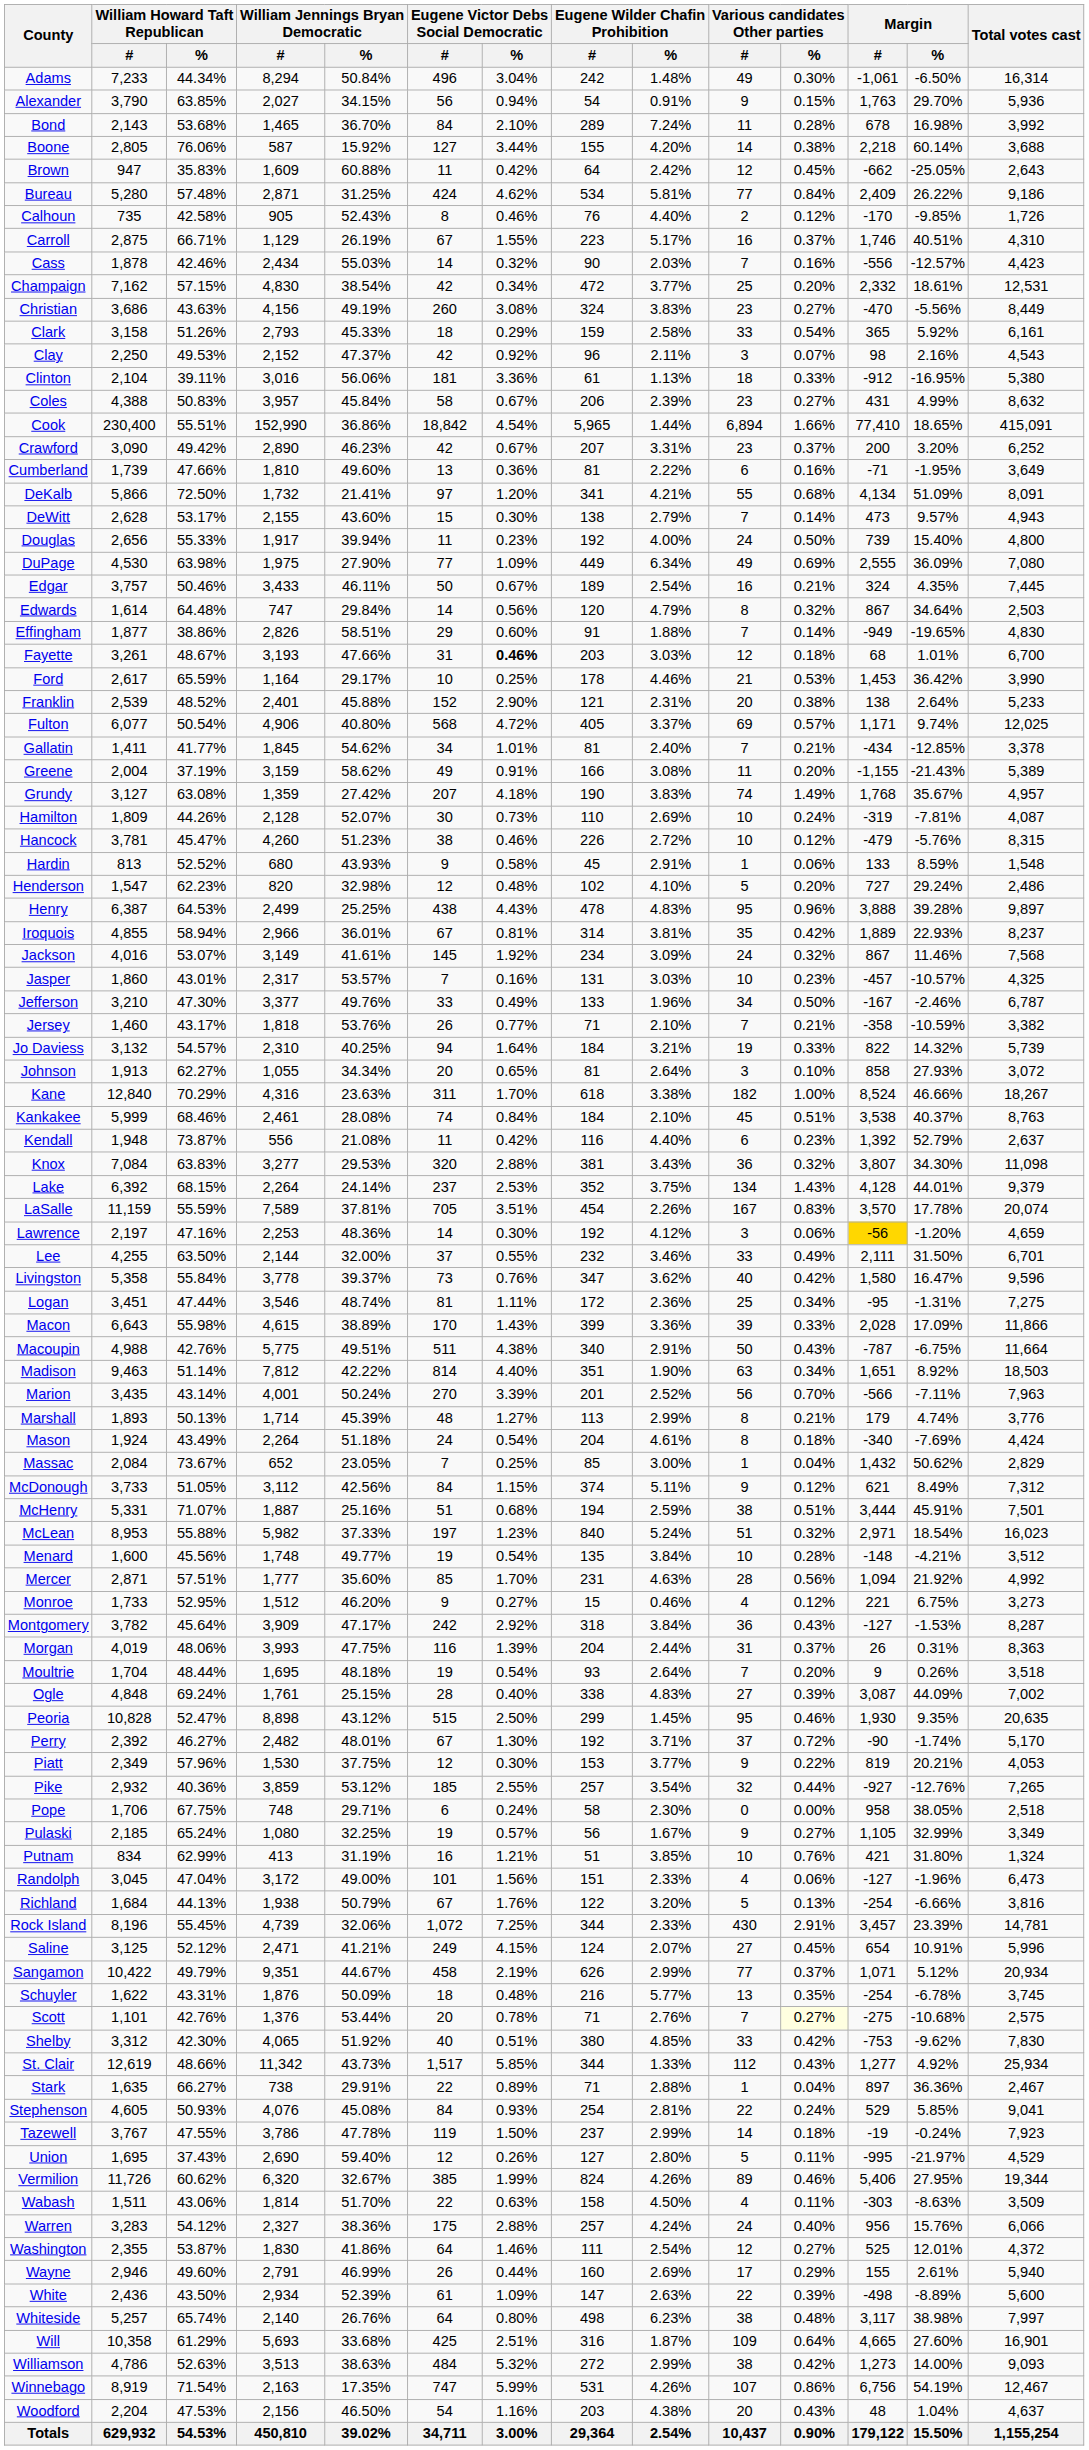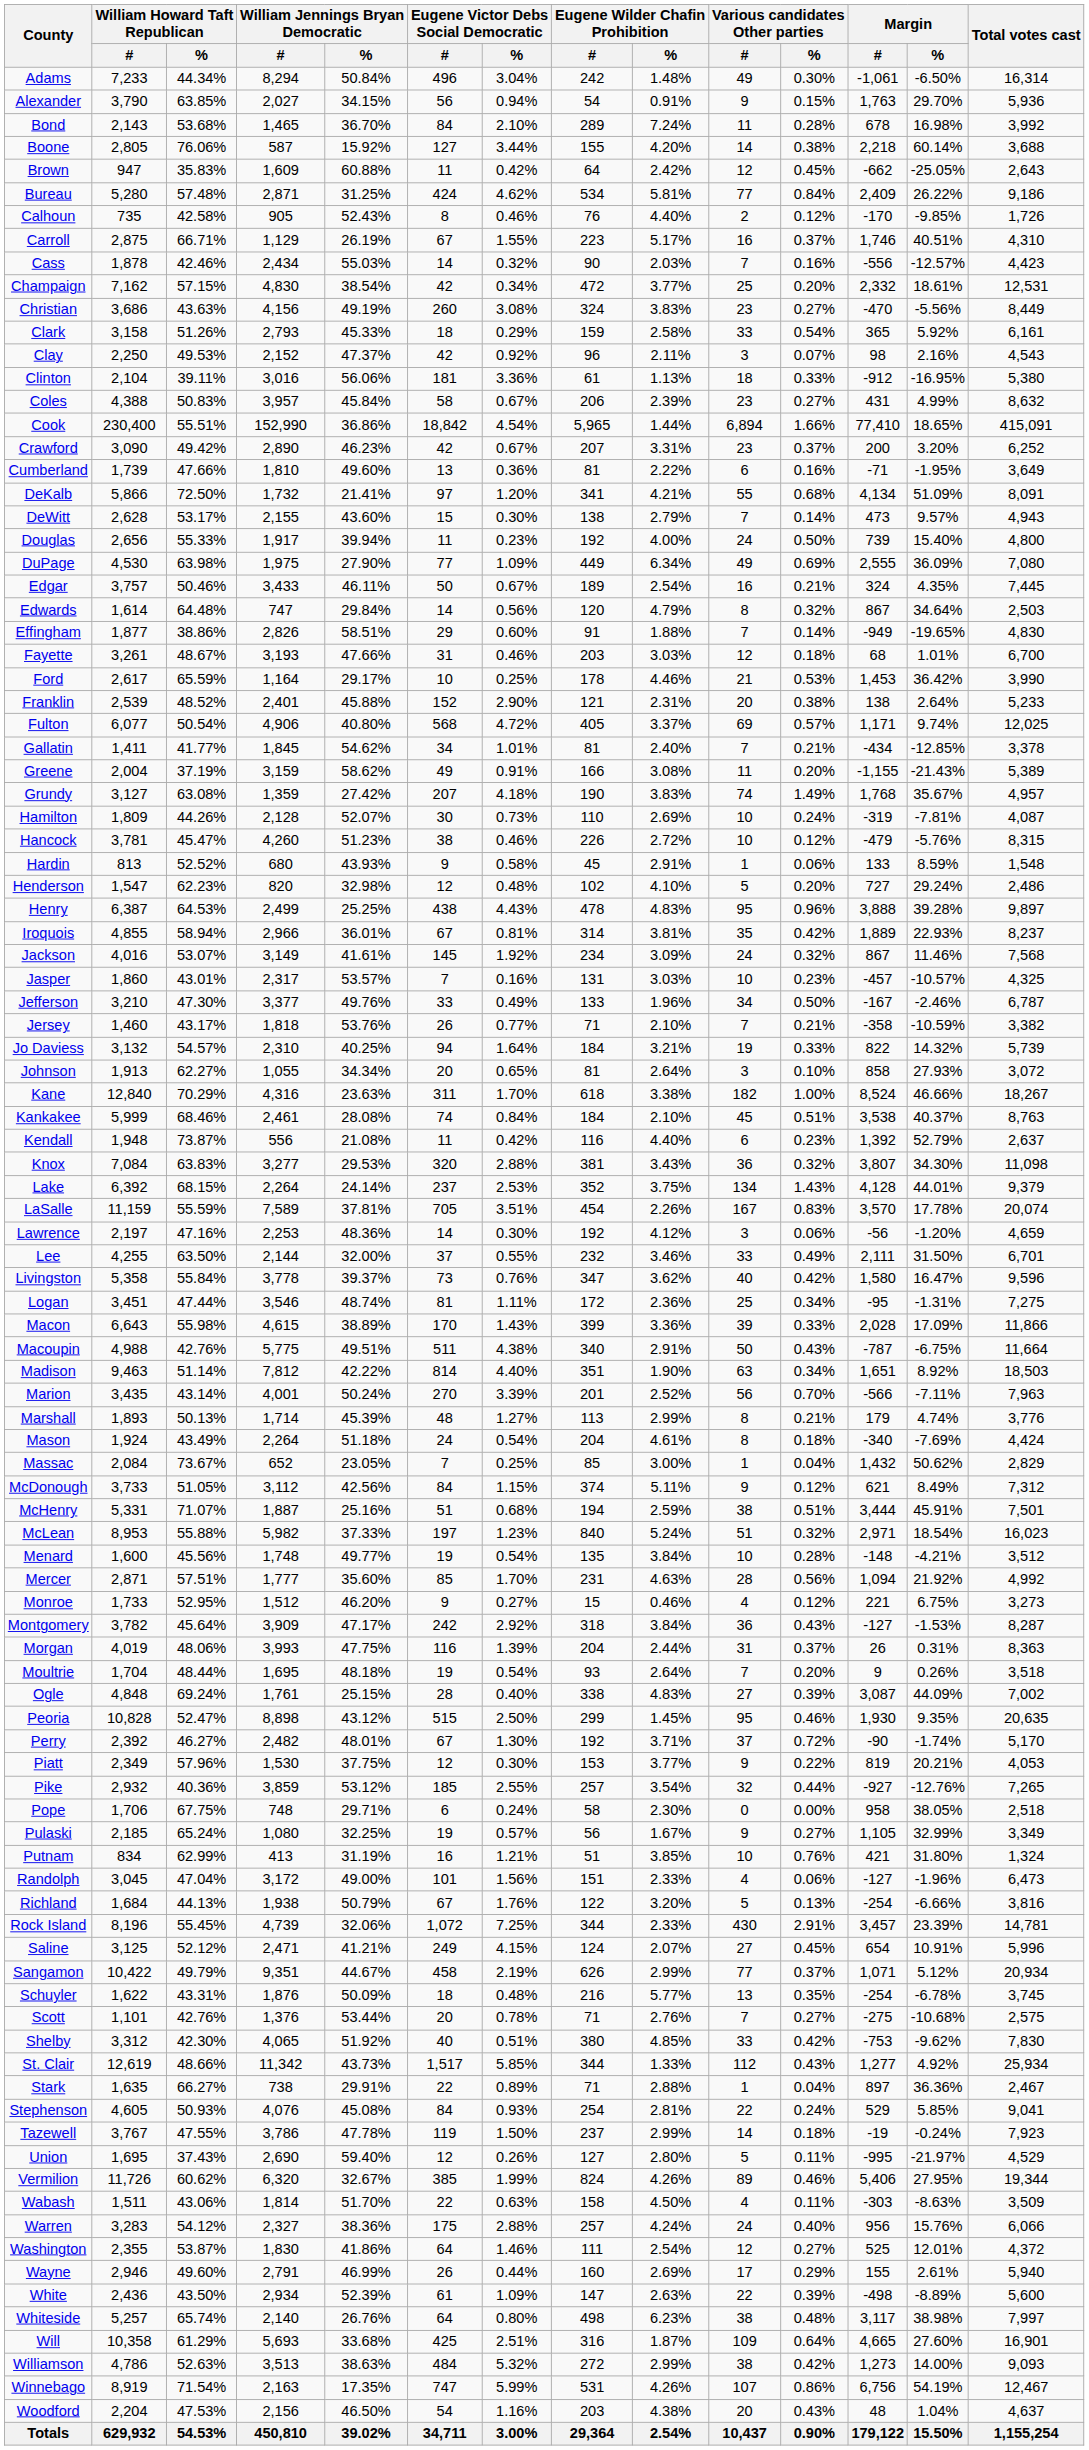(517, 655) bold -> (517, 655) normal
(878, 1233) gold background -> (878, 1233) no background
(814, 2018) lightyellow background -> (814, 2018) no background
